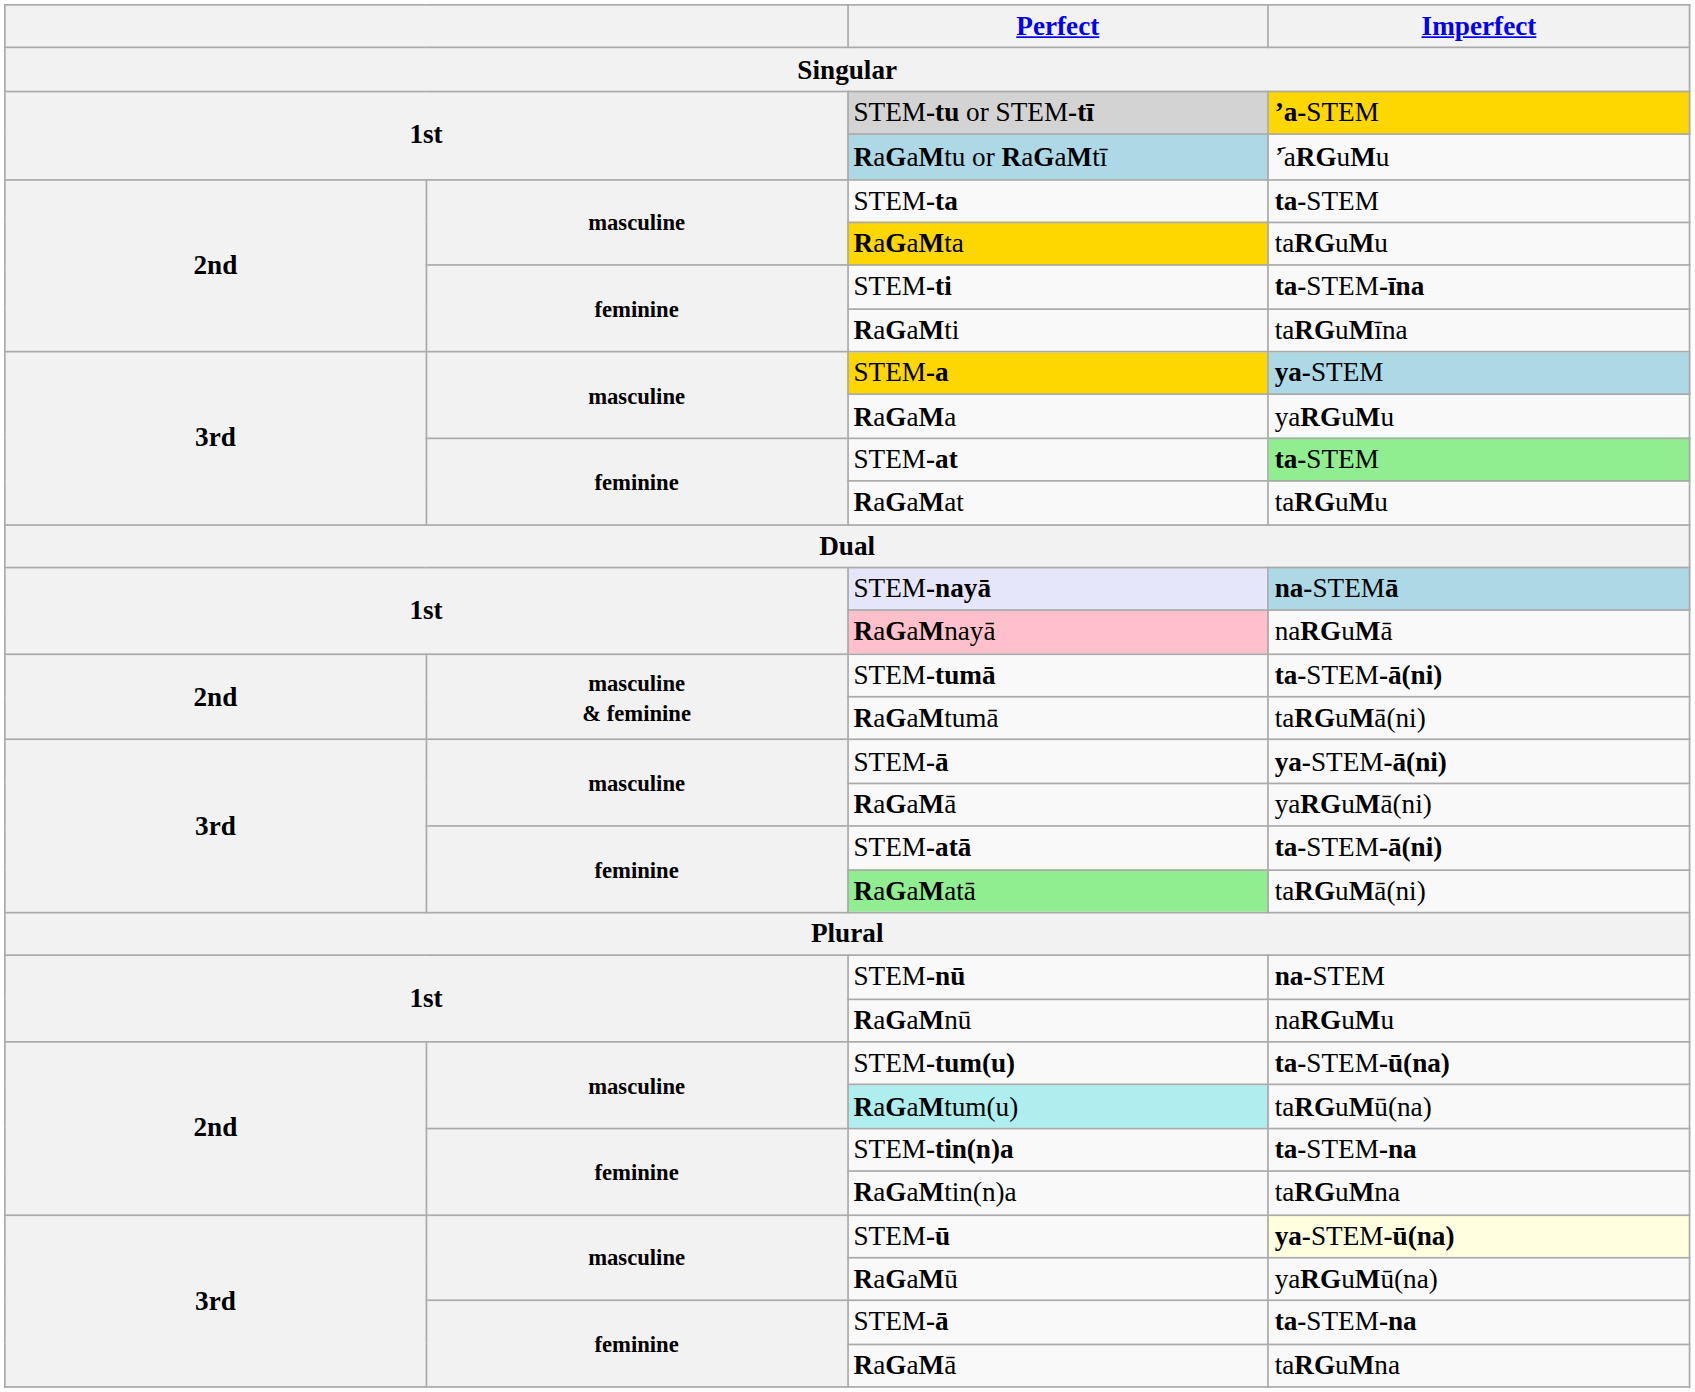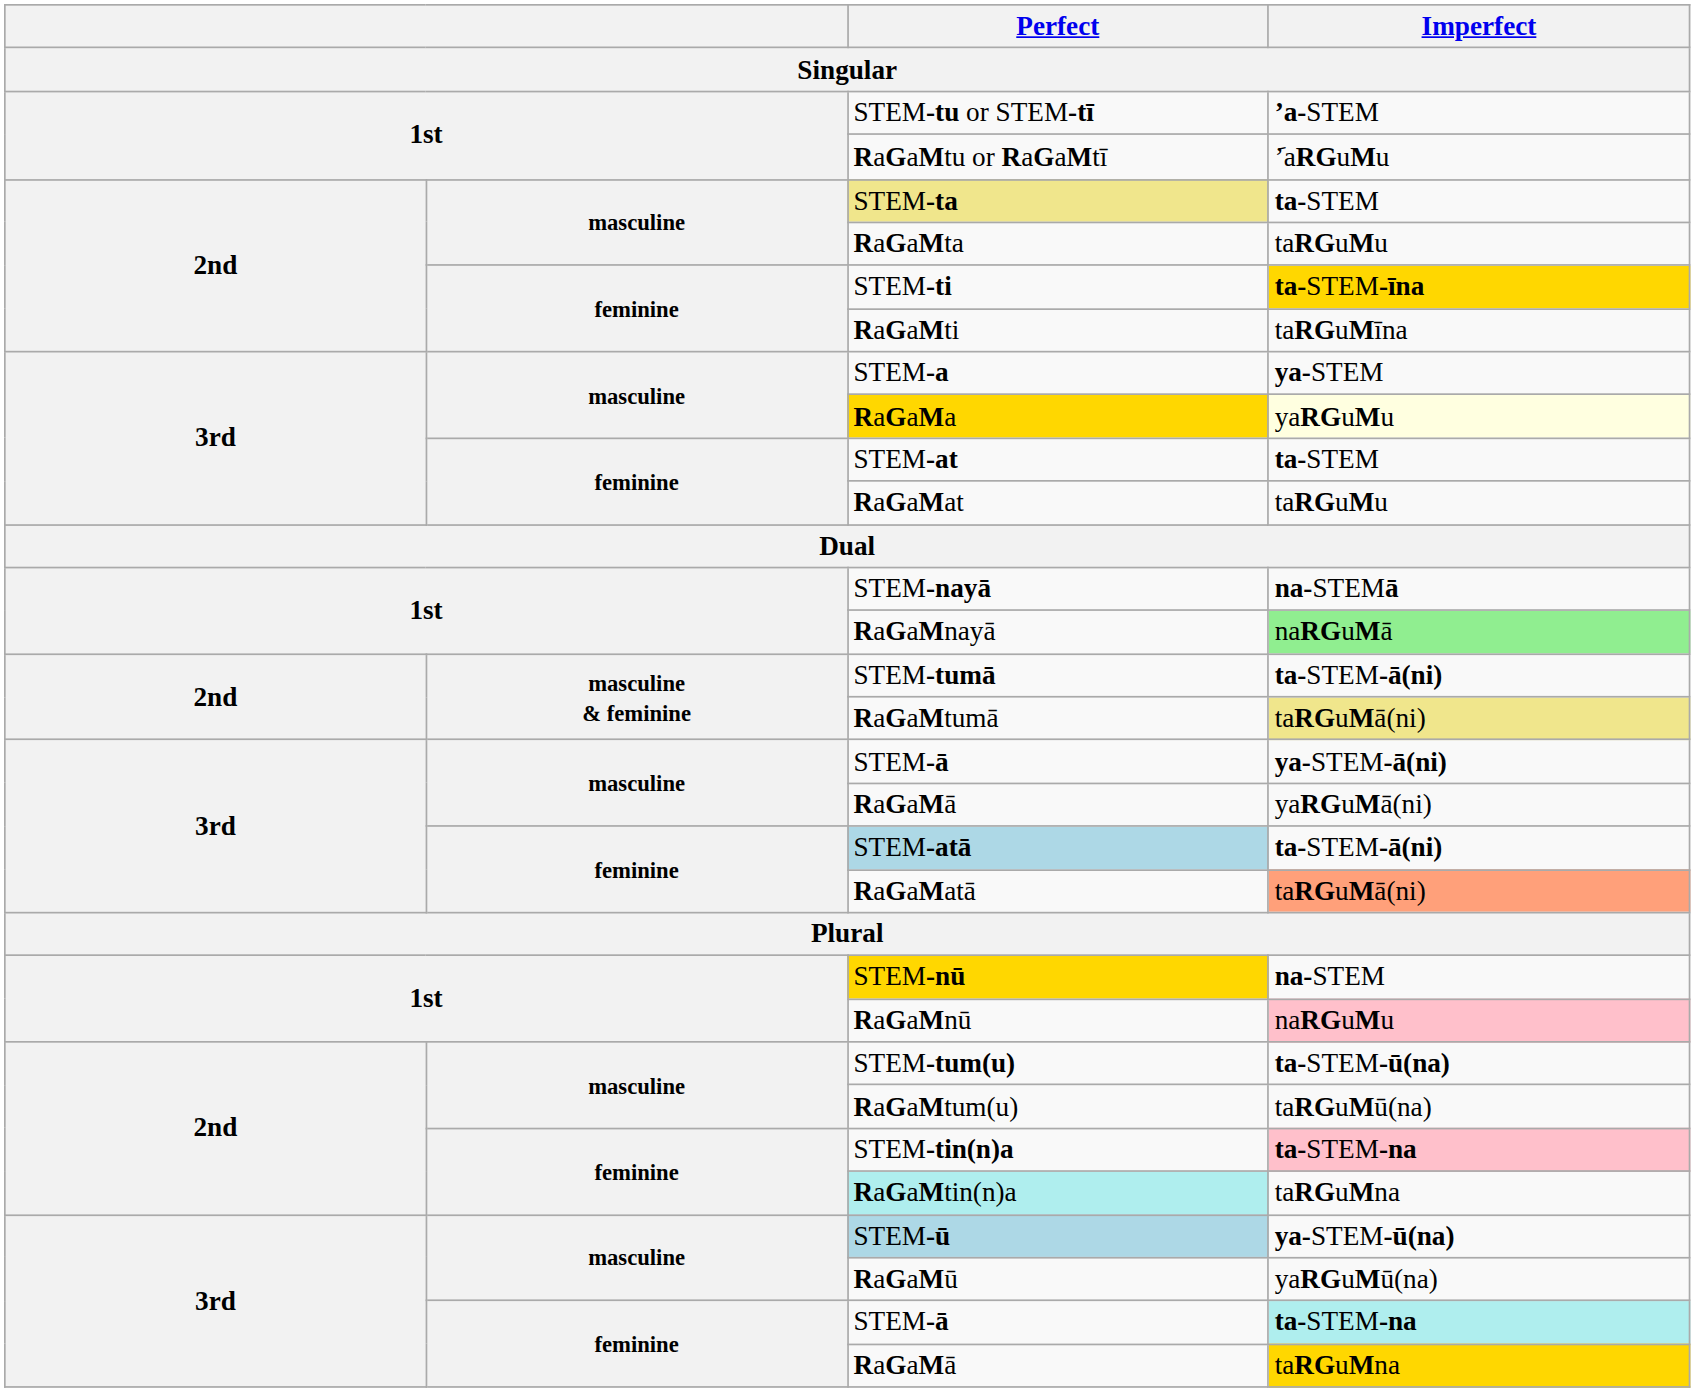(974, 112) lightgrey background -> (974, 112) no background
(1327, 112) gold background -> (1327, 112) no background
(980, 156) lightblue background -> (980, 156) no background
(906, 200) no background -> (906, 200) khaki background
(909, 243) gold background -> (909, 243) no background
(1349, 286) no background -> (1349, 286) gold background
(901, 372) gold background -> (901, 372) no background
(1329, 372) lightblue background -> (1329, 372) no background
(905, 416) no background -> (905, 416) gold background
(1334, 416) no background -> (1334, 416) lightyellow background
(1327, 459) lightgreen background -> (1327, 459) no background
(922, 588) lavender background -> (922, 588) no background
(1337, 588) lightblue background -> (1337, 588) no background
(924, 631) pink background -> (924, 631) no background
(1334, 631) no background -> (1334, 631) lightgreen background
(1350, 717) no background -> (1350, 717) khaki background
(912, 847) no background -> (912, 847) lightblue background
(915, 890) lightgreen background -> (915, 890) no background
(1350, 890) no background -> (1350, 890) lightsalmon background
(909, 976) no background -> (909, 976) gold background
(1334, 1019) no background -> (1334, 1019) pink background
(936, 1106) paleturquoise background -> (936, 1106) no background
(1346, 1149) no background -> (1346, 1149) pink background
(935, 1192) no background -> (935, 1192) paleturquoise background
(902, 1235) no background -> (902, 1235) lightblue background
(1365, 1235) lightyellow background -> (1365, 1235) no background
(1346, 1321) no background -> (1346, 1321) paleturquoise background
(1337, 1365) no background -> (1337, 1365) gold background
